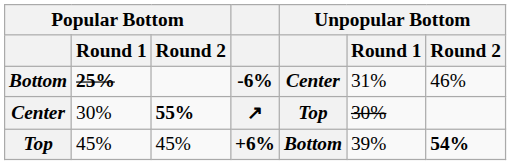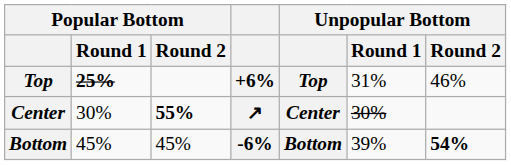(38, 81) Bottom -> (38, 81) Top
(255, 81) -6% -> (255, 81) +6%
(313, 81) Center -> (313, 81) Top
(313, 112) Top -> (313, 112) Center
(38, 143) Top -> (38, 143) Bottom
(255, 143) +6% -> (255, 143) -6%
